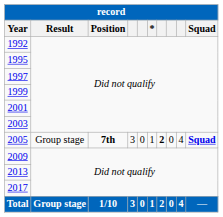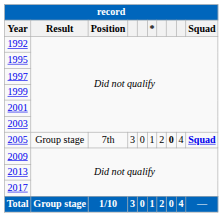(108, 140) bold -> (108, 140) normal
(162, 140) bold -> (162, 140) normal
(171, 140) normal -> (171, 140) bold
